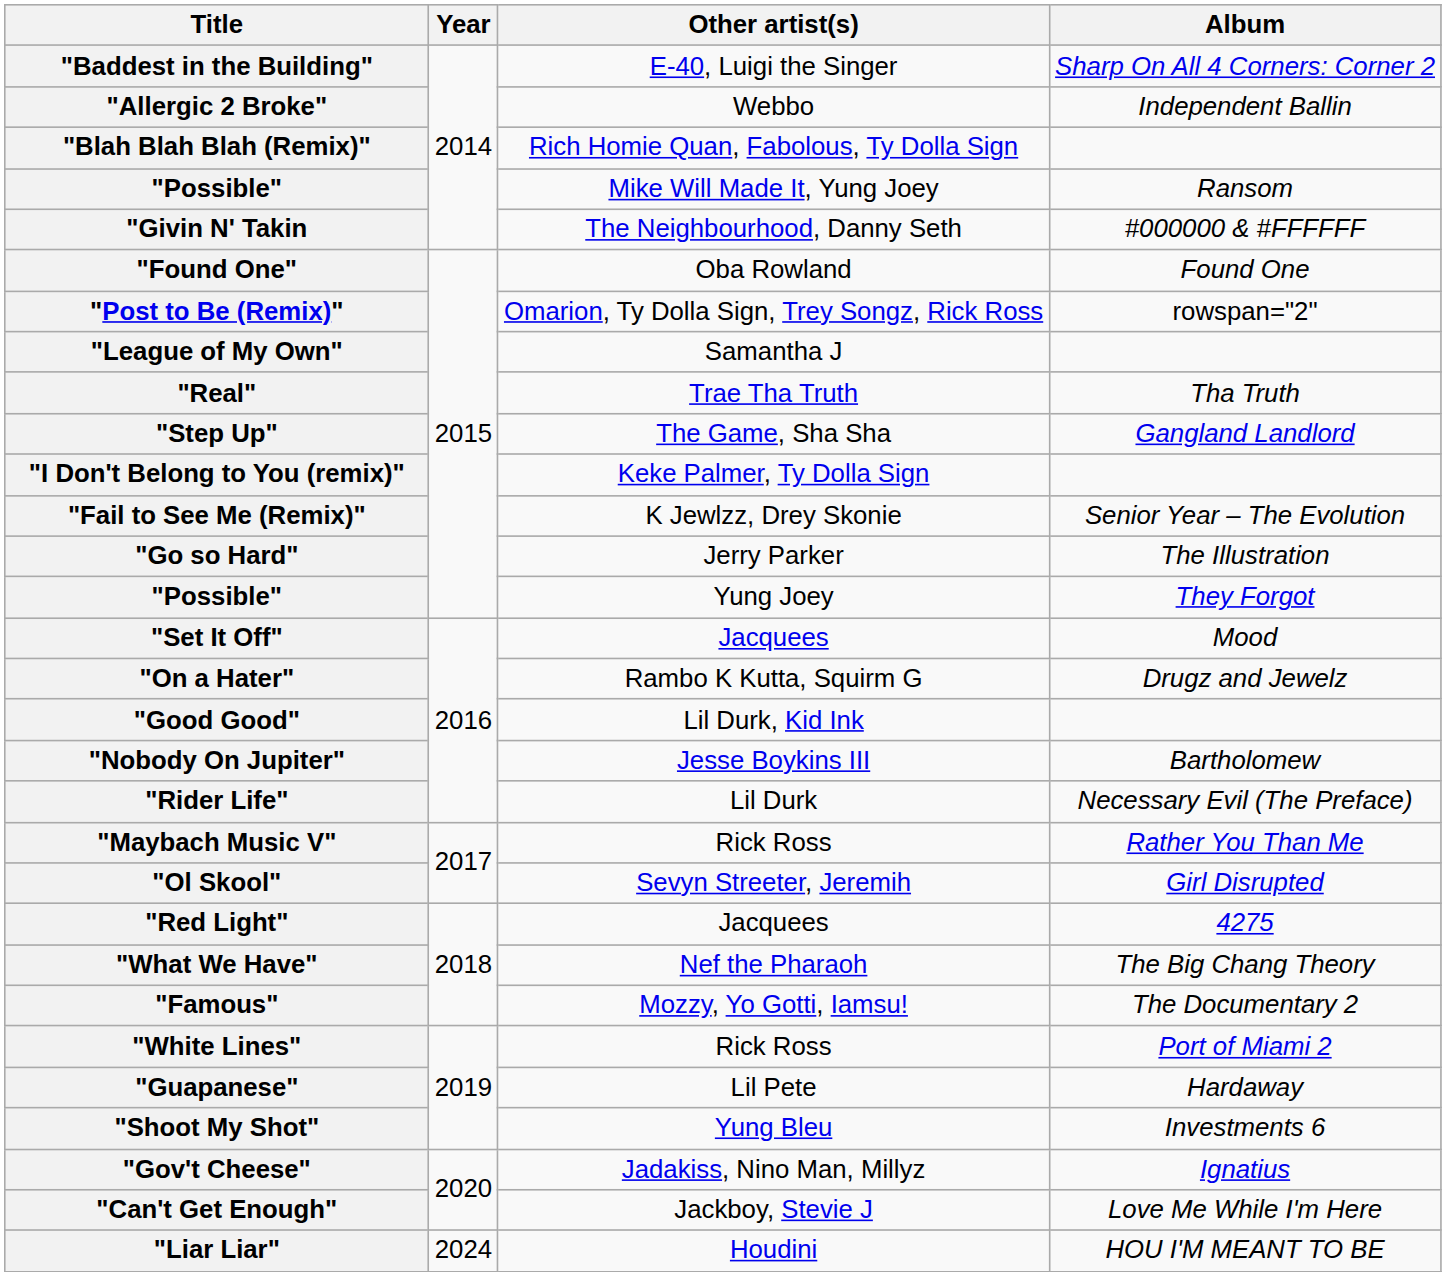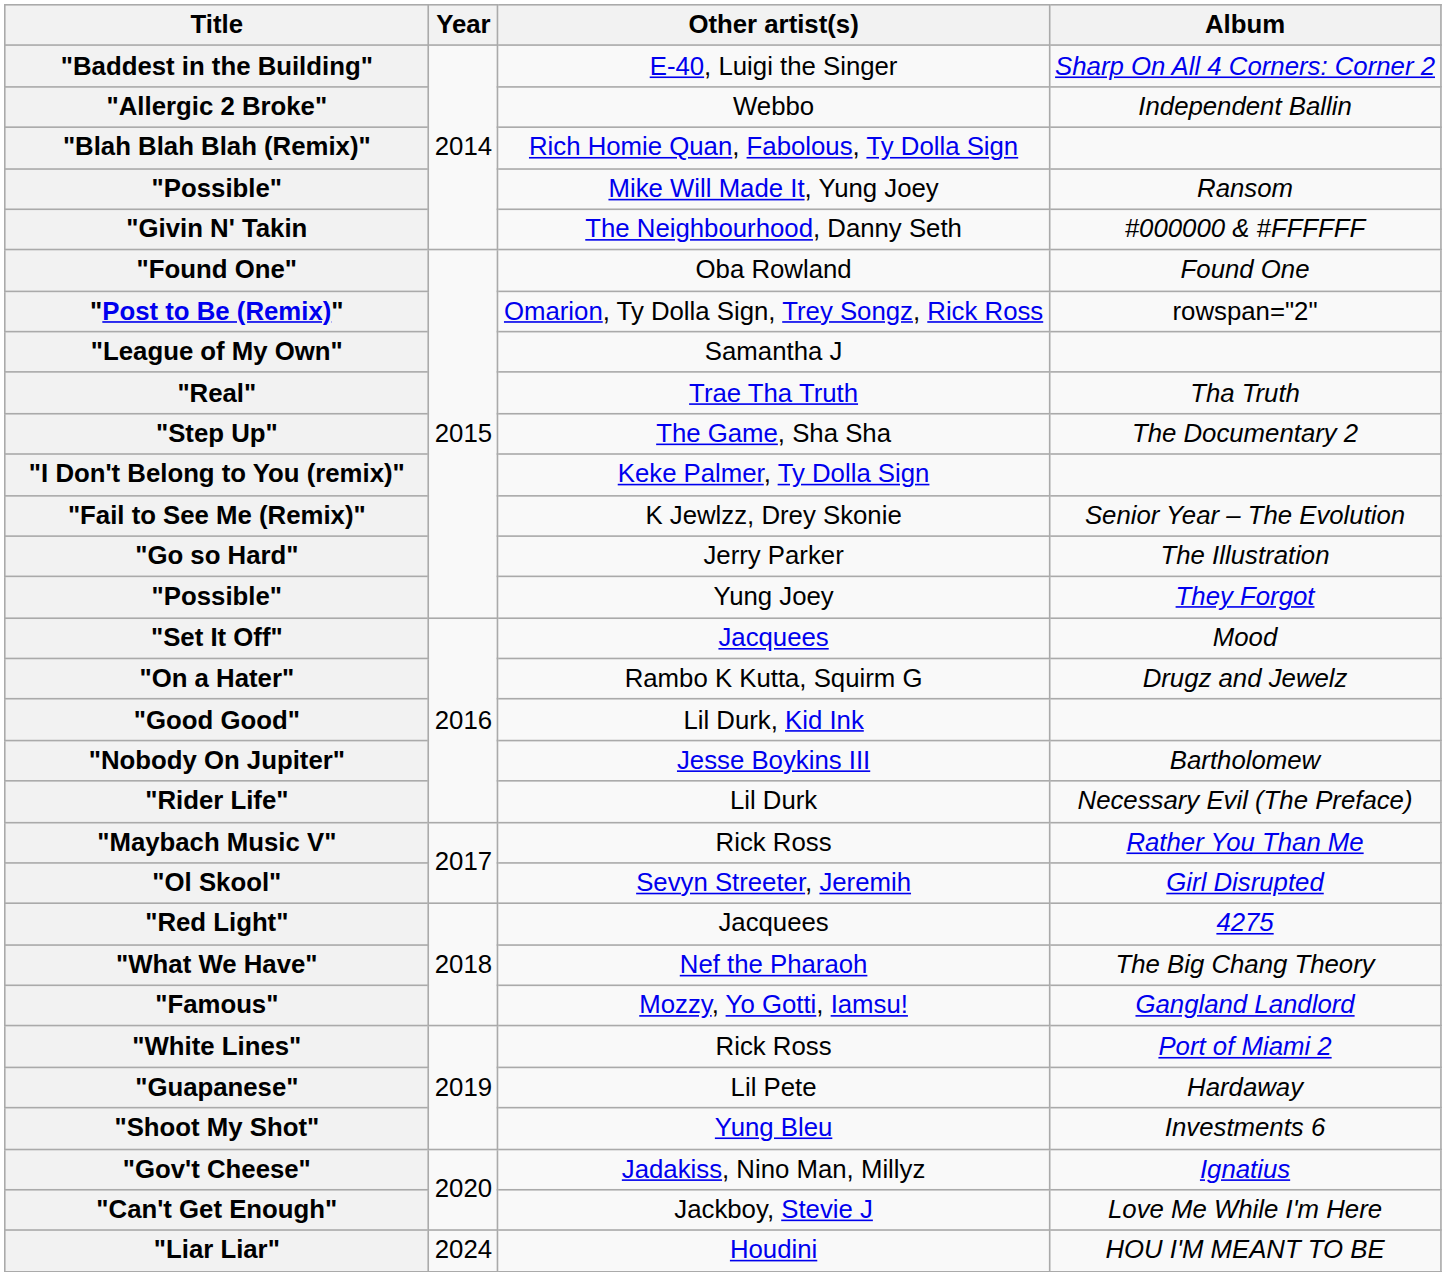(1245, 433) Gangland Landlord -> (1245, 433) The Documentary 2
(1245, 1005) The Documentary 2 -> (1245, 1005) Gangland Landlord
